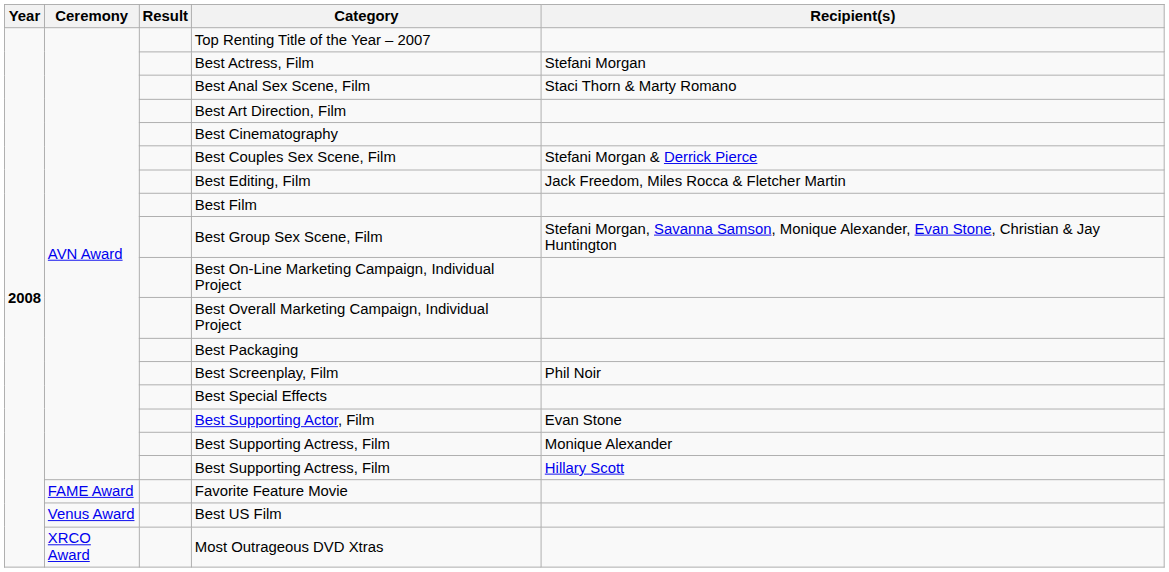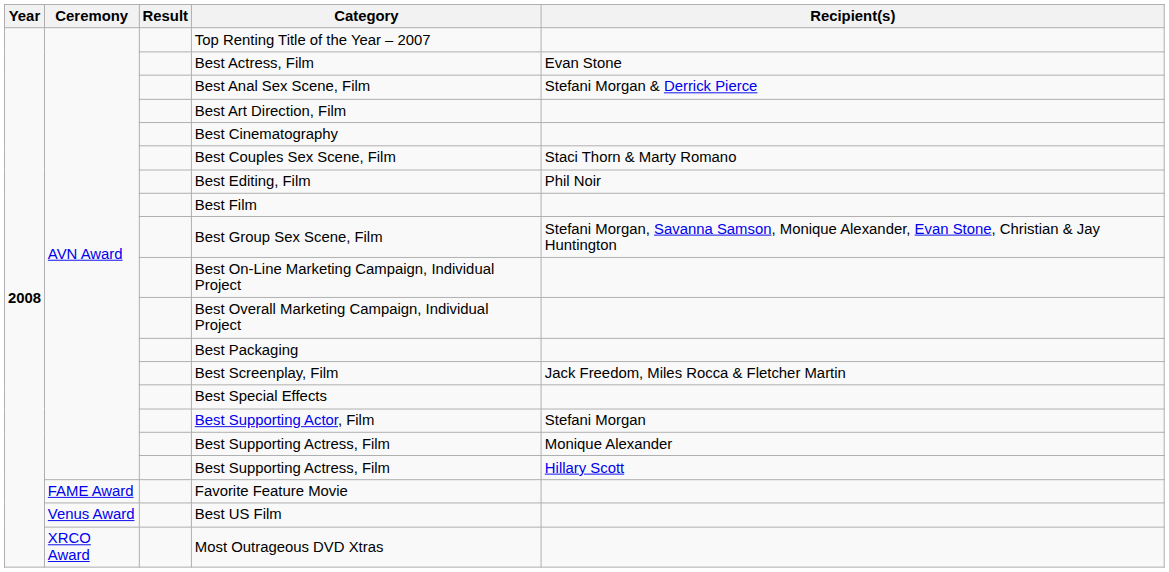(595, 63) Stefani Morgan -> (583, 63) Evan Stone
(641, 87) Staci Thorn & Marty Romano -> (651, 87) Stefani Morgan & Derrick Pierce
(651, 157) Stefani Morgan & Derrick Pierce -> (641, 157) Staci Thorn & Marty Romano
(695, 181) Jack Freedom, Miles Rocca & Fletcher Martin -> (573, 181) Phil Noir
(573, 373) Phil Noir -> (695, 373) Jack Freedom, Miles Rocca & Fletcher Martin
(583, 420) Evan Stone -> (595, 420) Stefani Morgan
